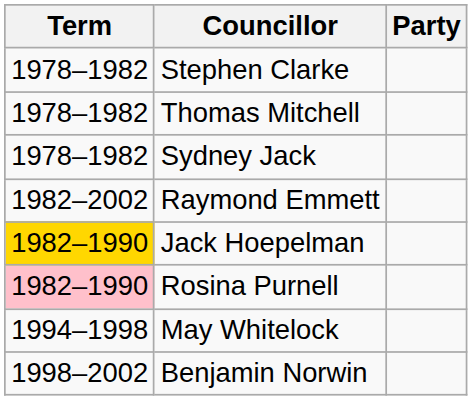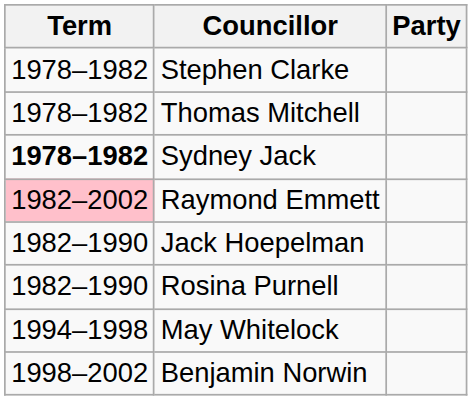(80, 156) normal -> (80, 156) bold
(80, 199) no background -> (80, 199) pink background
(80, 243) gold background -> (80, 243) no background
(80, 286) pink background -> (80, 286) no background
